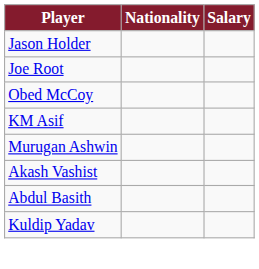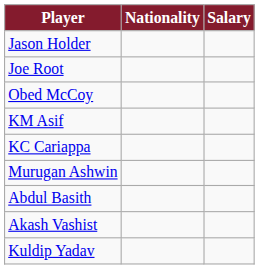+ row: (49, 147)
rows swapped: (50, 199) <-> (53, 173)
